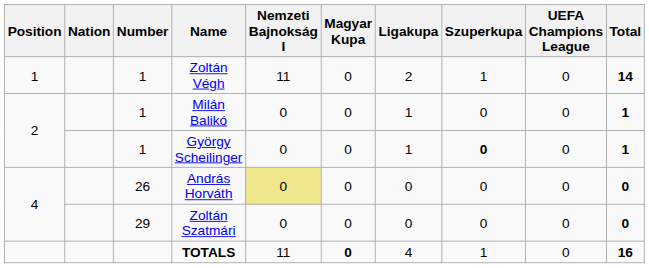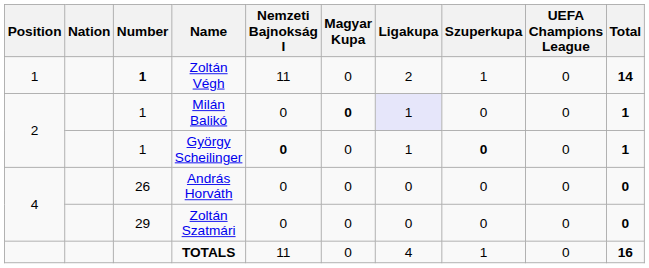(143, 75) normal -> (143, 75) bold
(348, 112) normal -> (348, 112) bold
(408, 112) no background -> (408, 112) lavender background
(283, 149) normal -> (283, 149) bold
(283, 186) khaki background -> (283, 186) no background
(348, 253) bold -> (348, 253) normal
